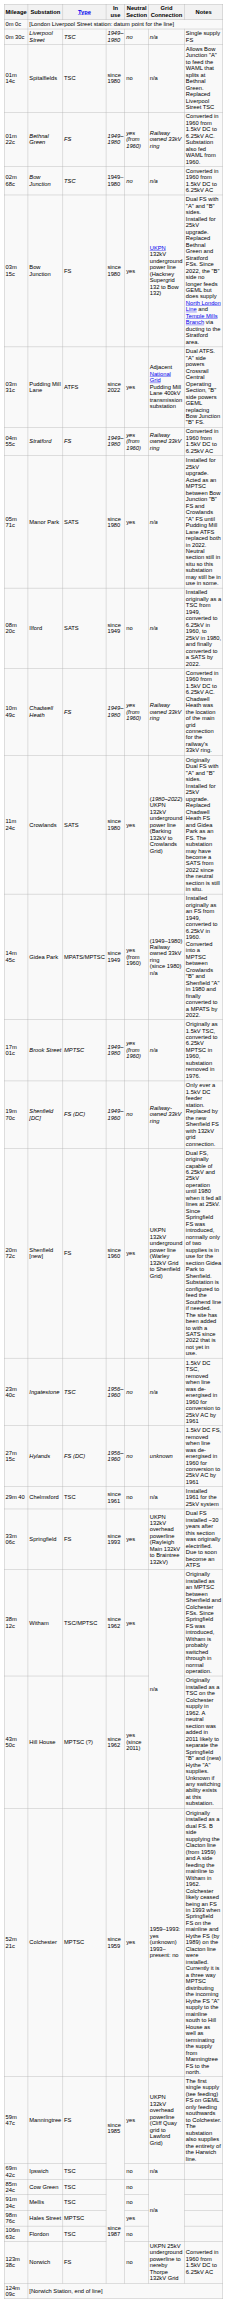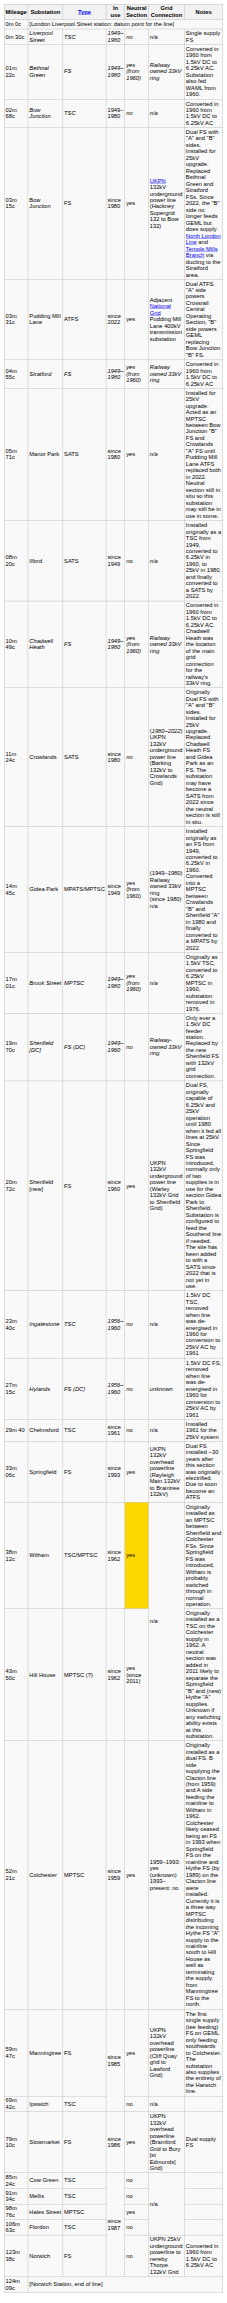- row: (11, 78)
(131, 825) yes -> (129, 757) no
(131, 1623) no background -> (131, 1555) gold background
+ row: (11, 2142)
